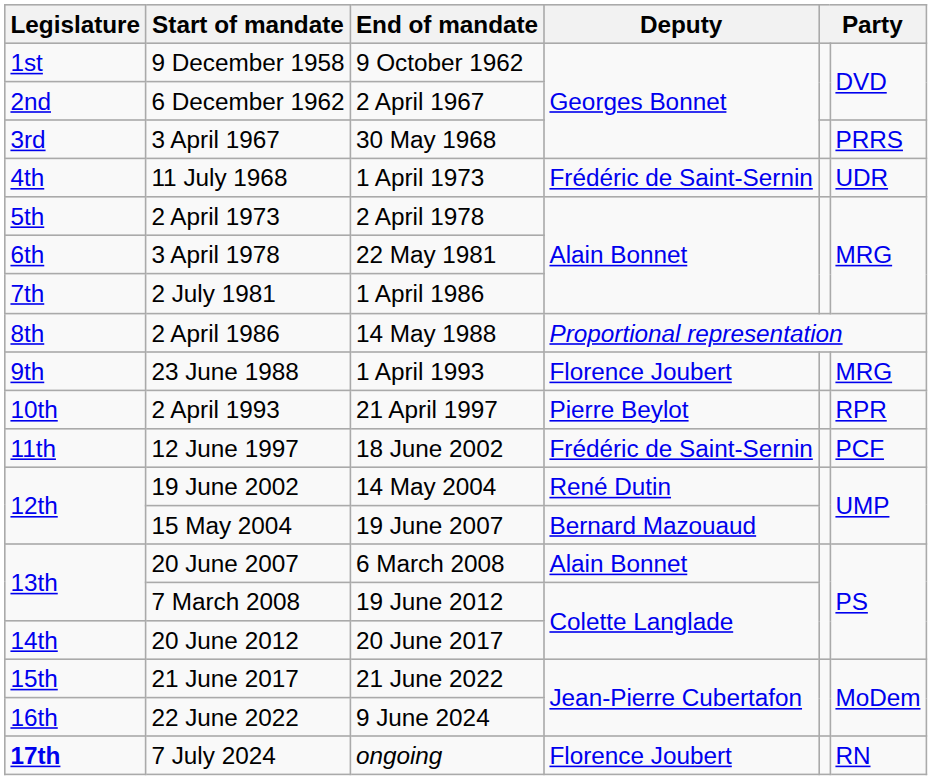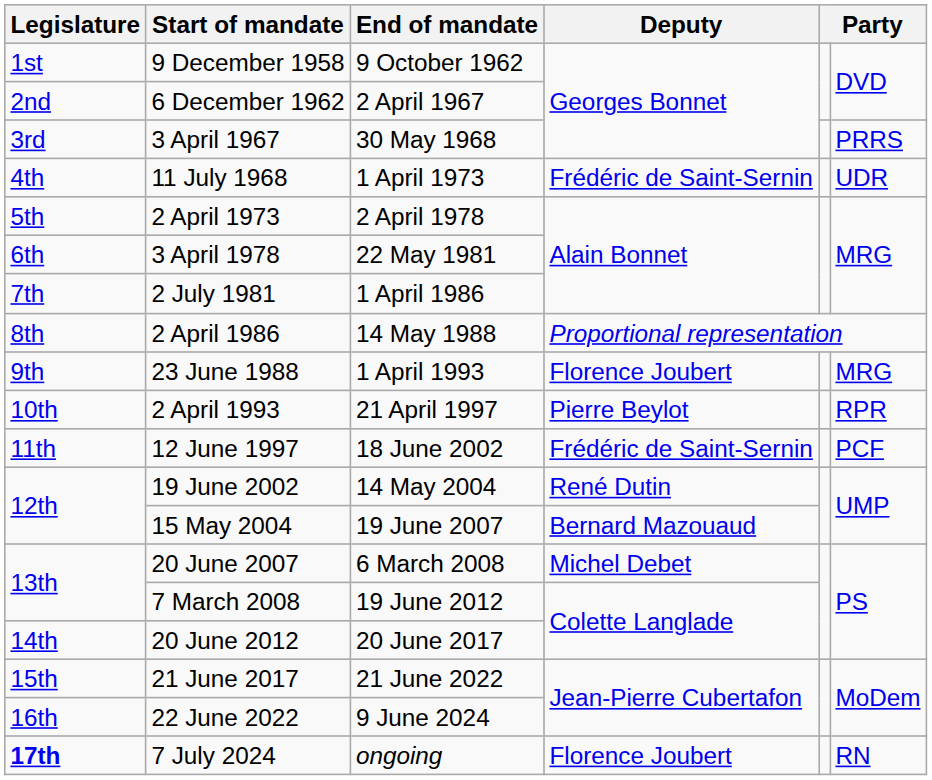(618, 563) Alain Bonnet -> (620, 563) Michel Debet
